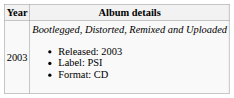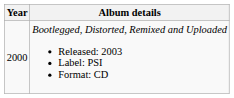(17, 57) 2003 -> (17, 57) 2000
